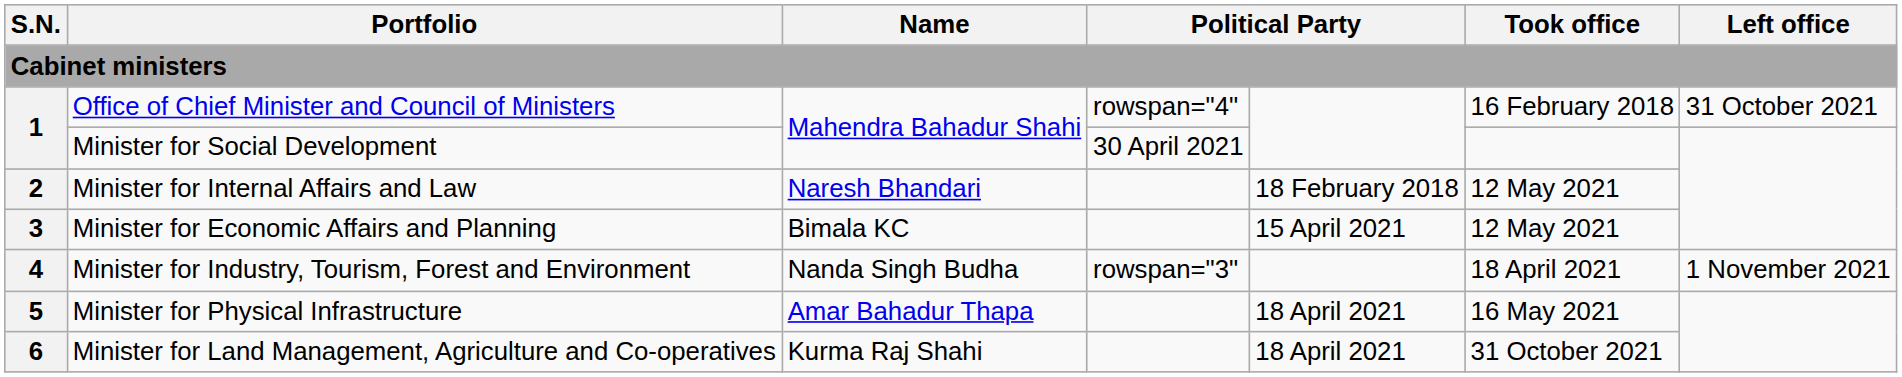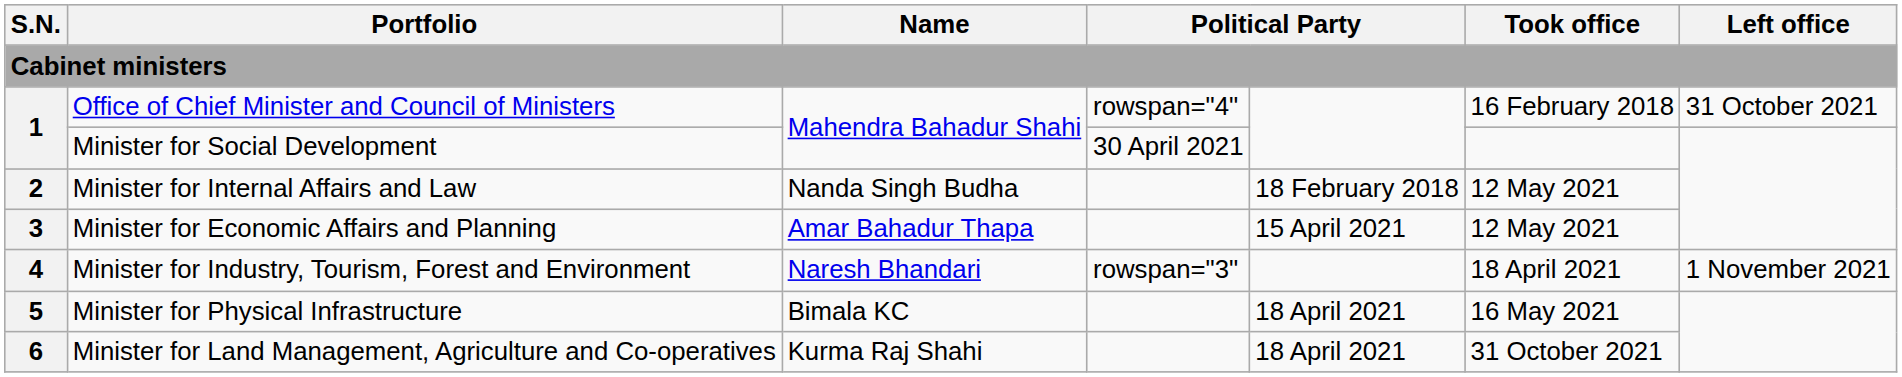(884, 188) Naresh Bhandari -> (903, 188) Nanda Singh Budha
(848, 229) Bimala KC -> (911, 229) Amar Bahadur Thapa
(903, 270) Nanda Singh Budha -> (884, 270) Naresh Bhandari
(911, 310) Amar Bahadur Thapa -> (848, 310) Bimala KC
